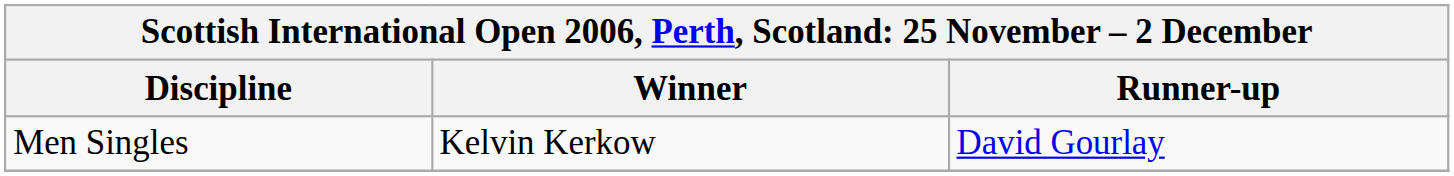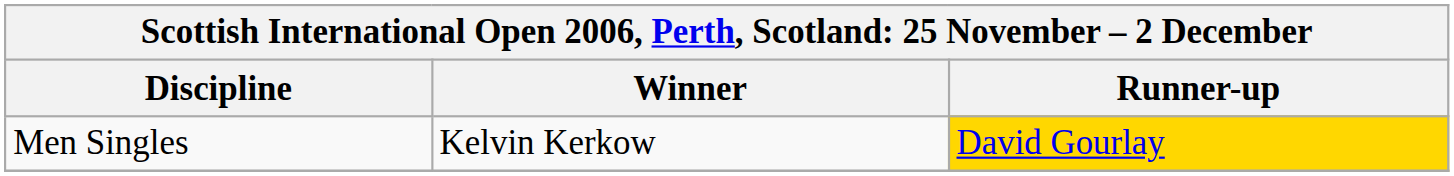(1061, 142) no background -> (1061, 142) gold background
